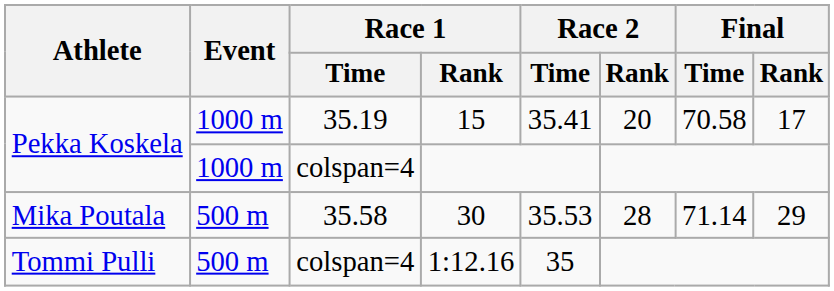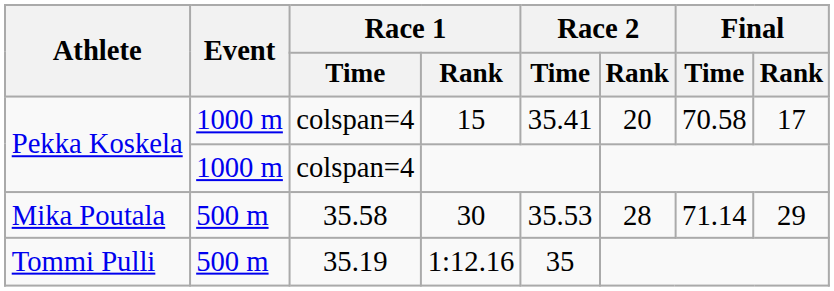(355, 120) 35.19 -> (355, 120) colspan=4
(355, 262) colspan=4 -> (355, 262) 35.19
